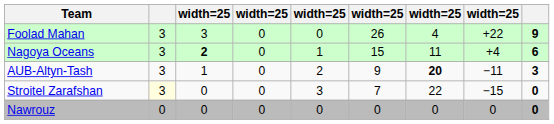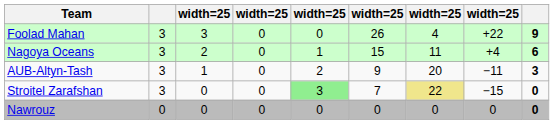(204, 53) bold -> (204, 53) normal
(435, 72) bold -> (435, 72) normal
(162, 91) lightyellow background -> (162, 91) no background
(320, 91) no background -> (320, 91) lightgreen background
(435, 91) no background -> (435, 91) khaki background
